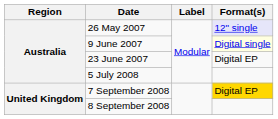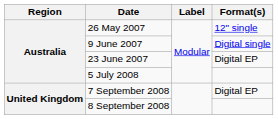(236, 28) lavender background -> (236, 28) no background
(243, 43) lightyellow background -> (243, 43) no background
(236, 91) gold background -> (236, 91) no background
